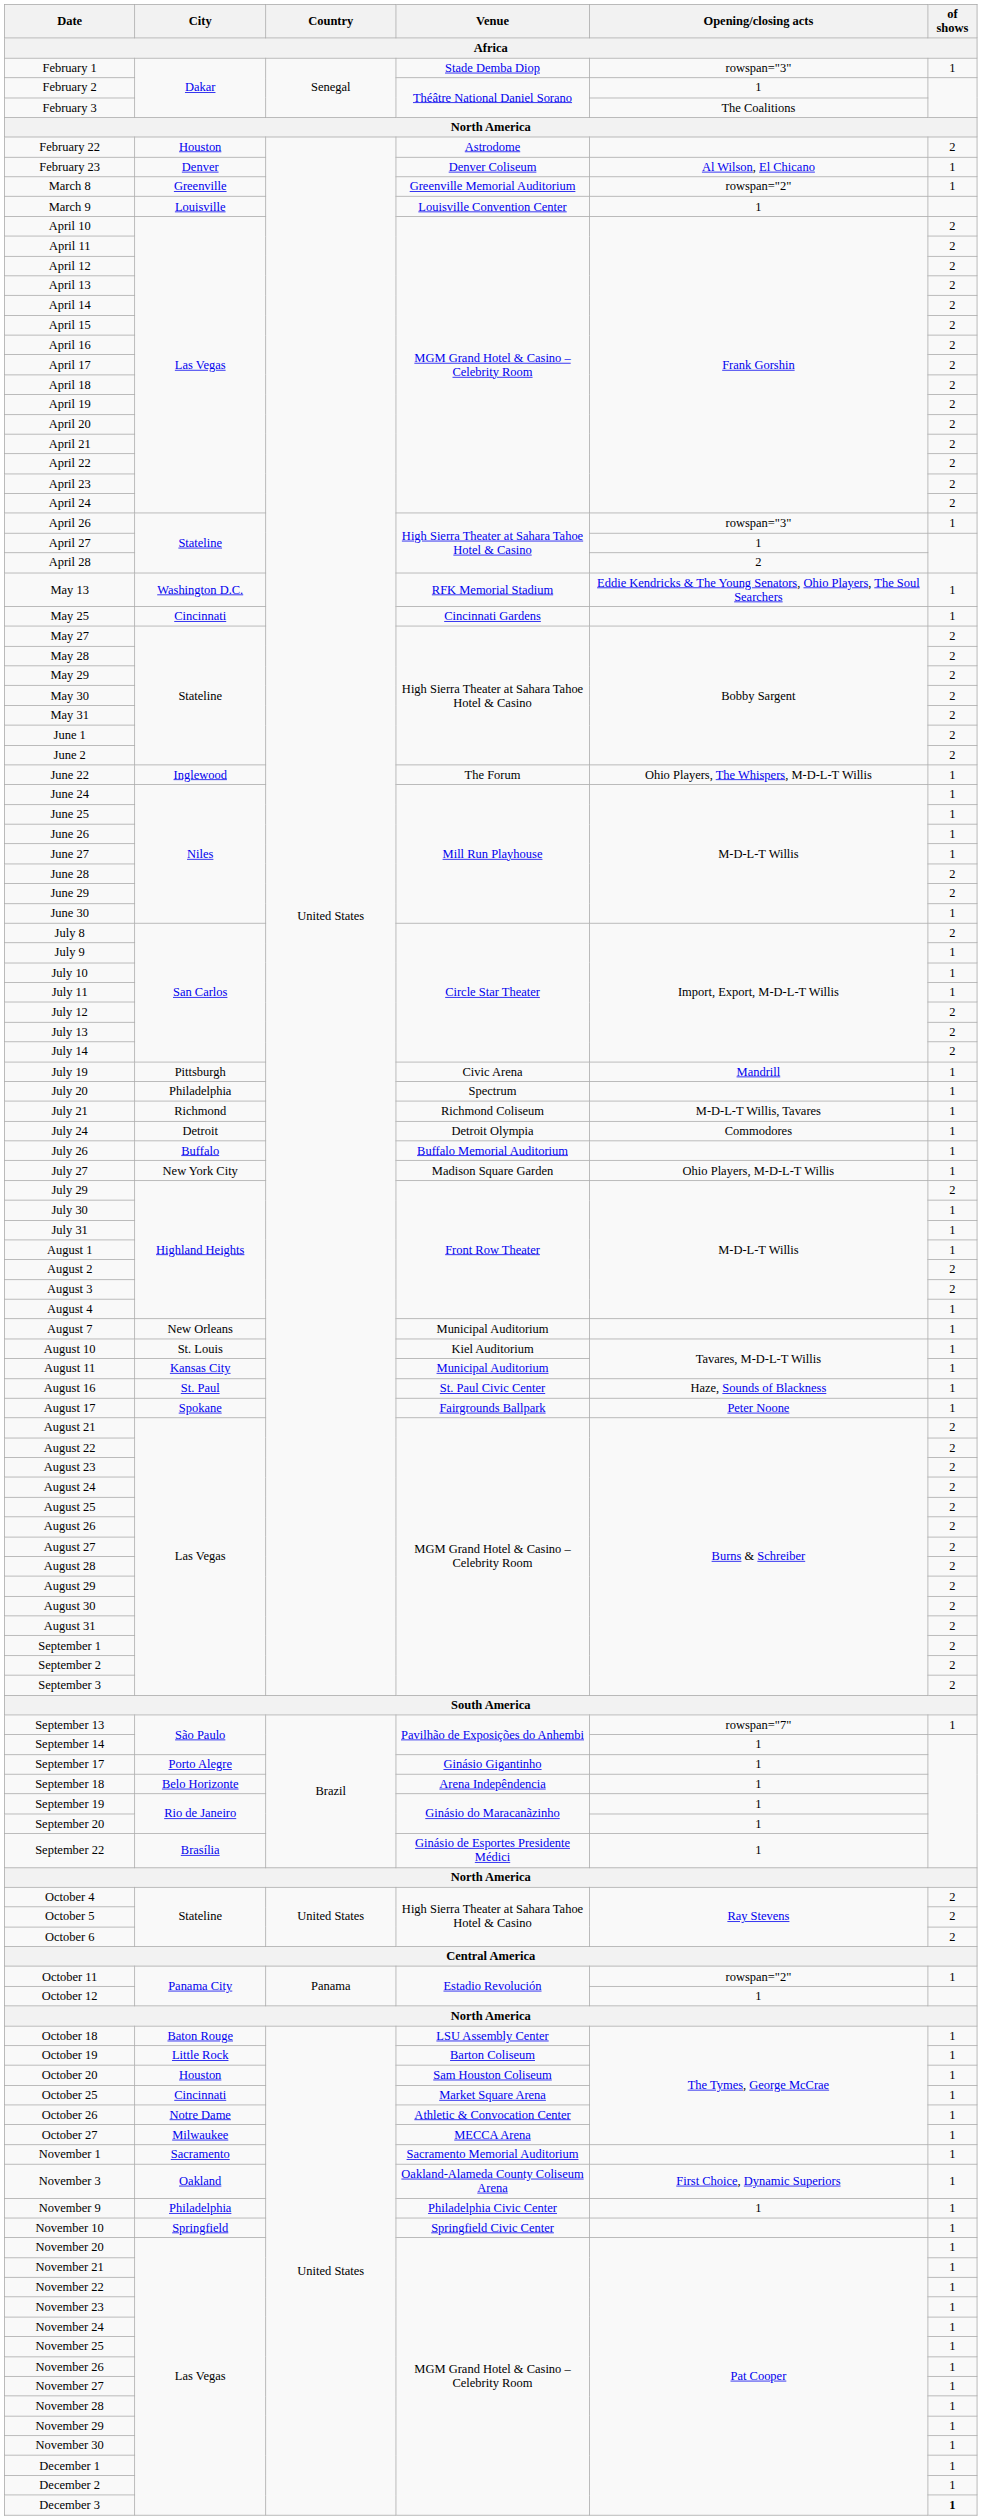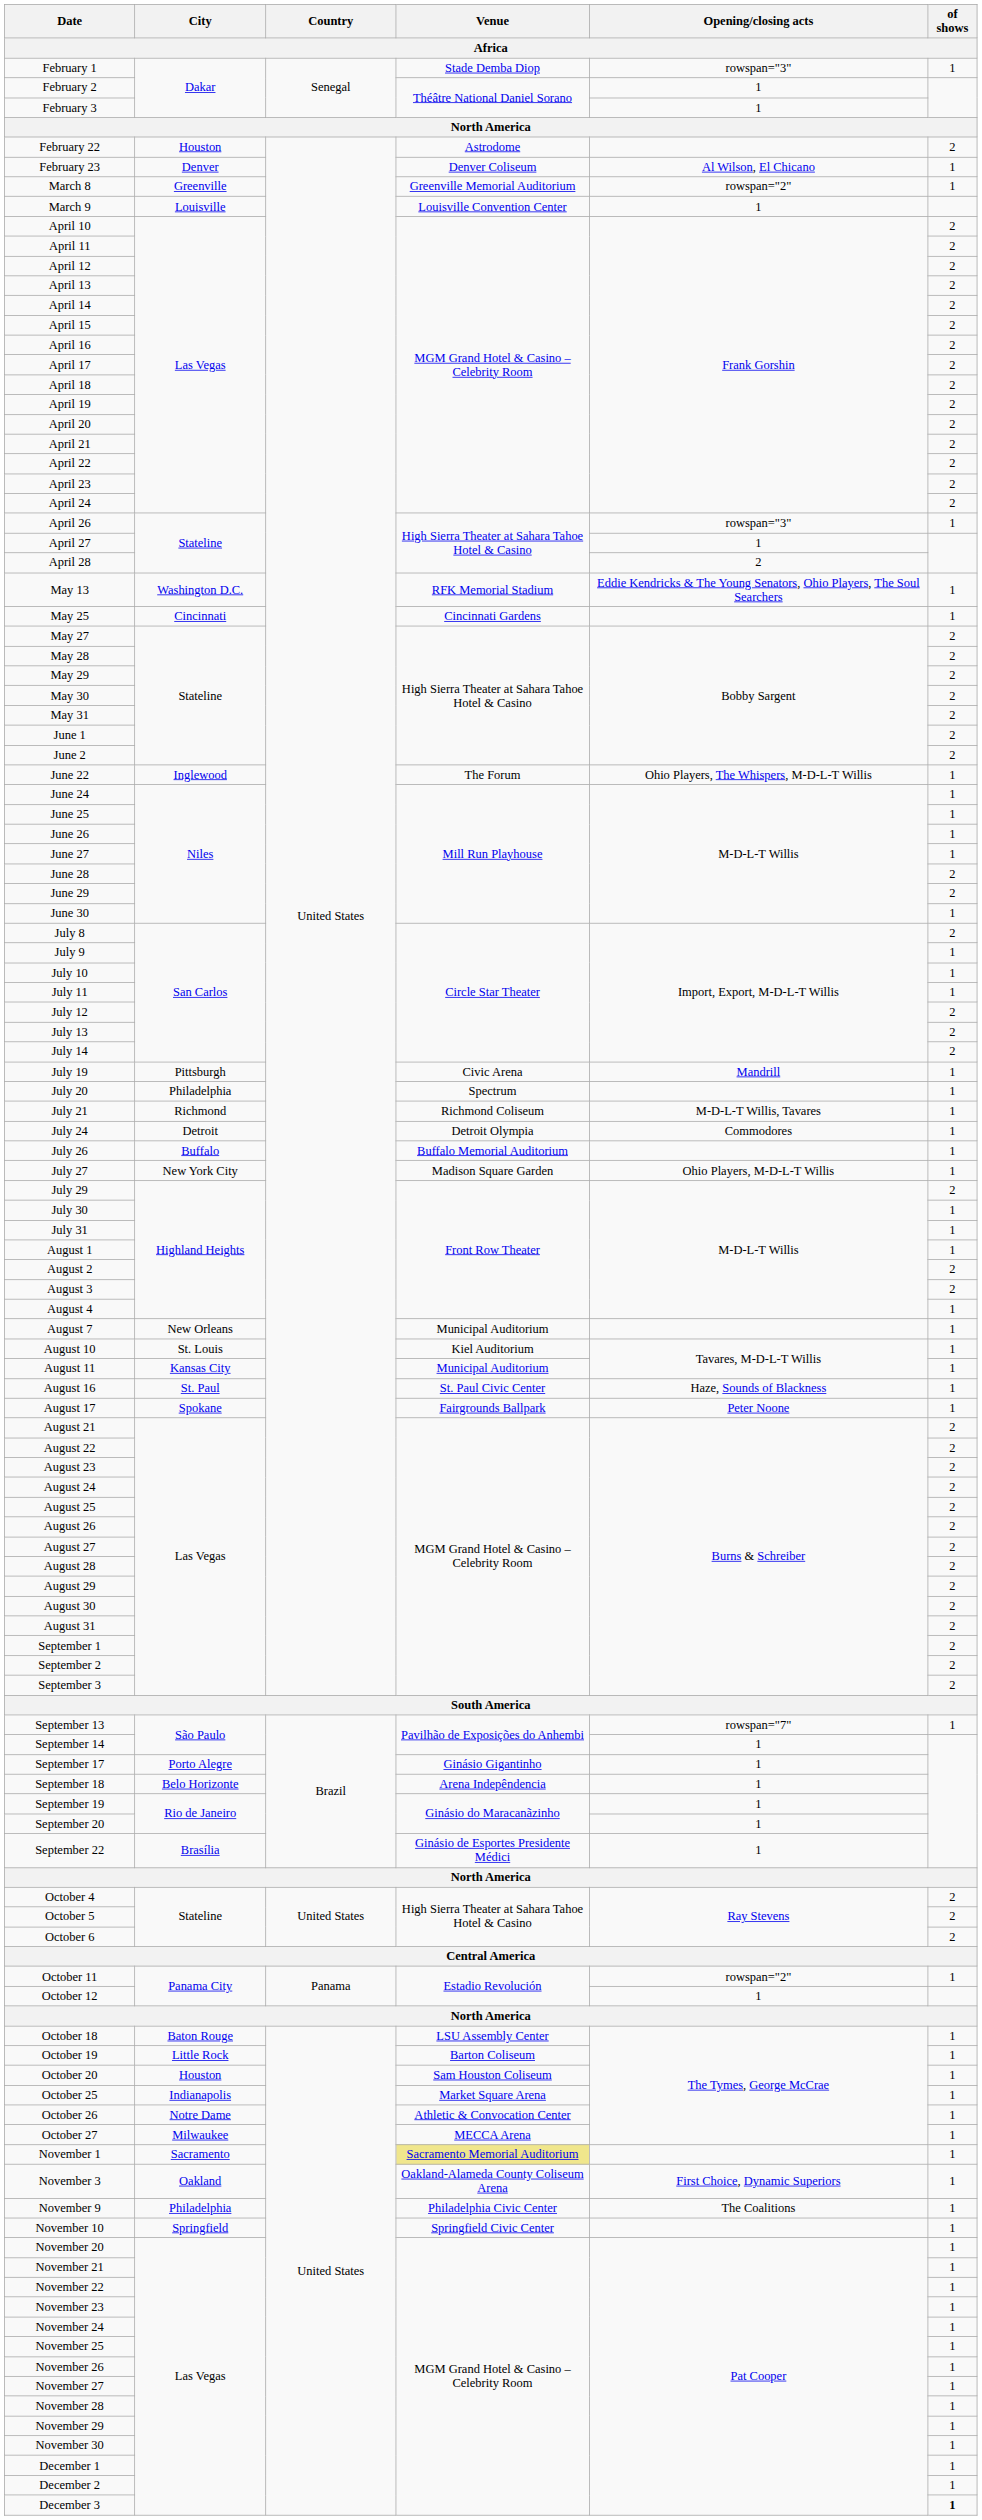(758, 107) The Coalitions -> (758, 107) 1
(200, 2095) Cincinnati -> (200, 2095) Indianapolis
(493, 2154) no background -> (493, 2154) khaki background
(758, 2208) 1 -> (758, 2208) The Coalitions
